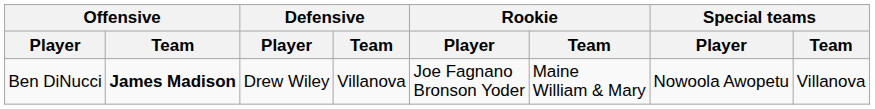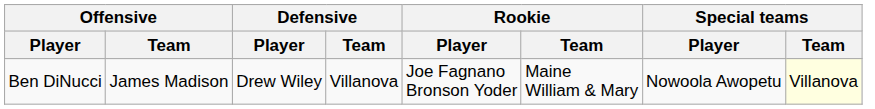(173, 81) bold -> (169, 81) normal
(831, 81) no background -> (824, 81) lightyellow background
